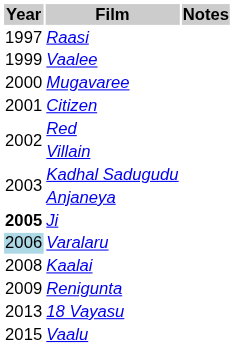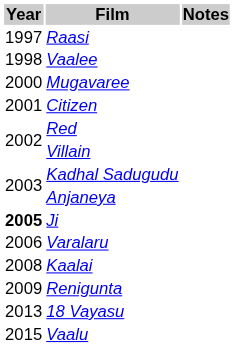(24, 60) 1999 -> (24, 60) 1998
(24, 243) lightblue background -> (24, 243) no background
